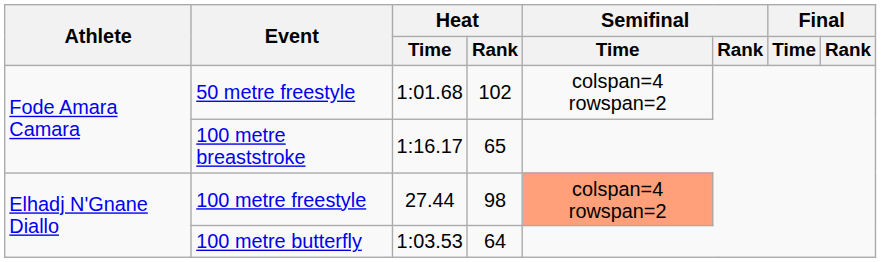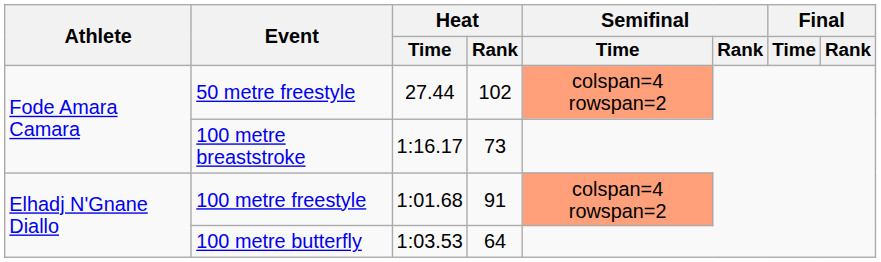(430, 93) 1:01.68 -> (430, 93) 27.44
(618, 93) no background -> (618, 93) lightsalmon background
(495, 146) 65 -> (495, 146) 73
(430, 200) 27.44 -> (430, 200) 1:01.68
(495, 200) 98 -> (495, 200) 91
